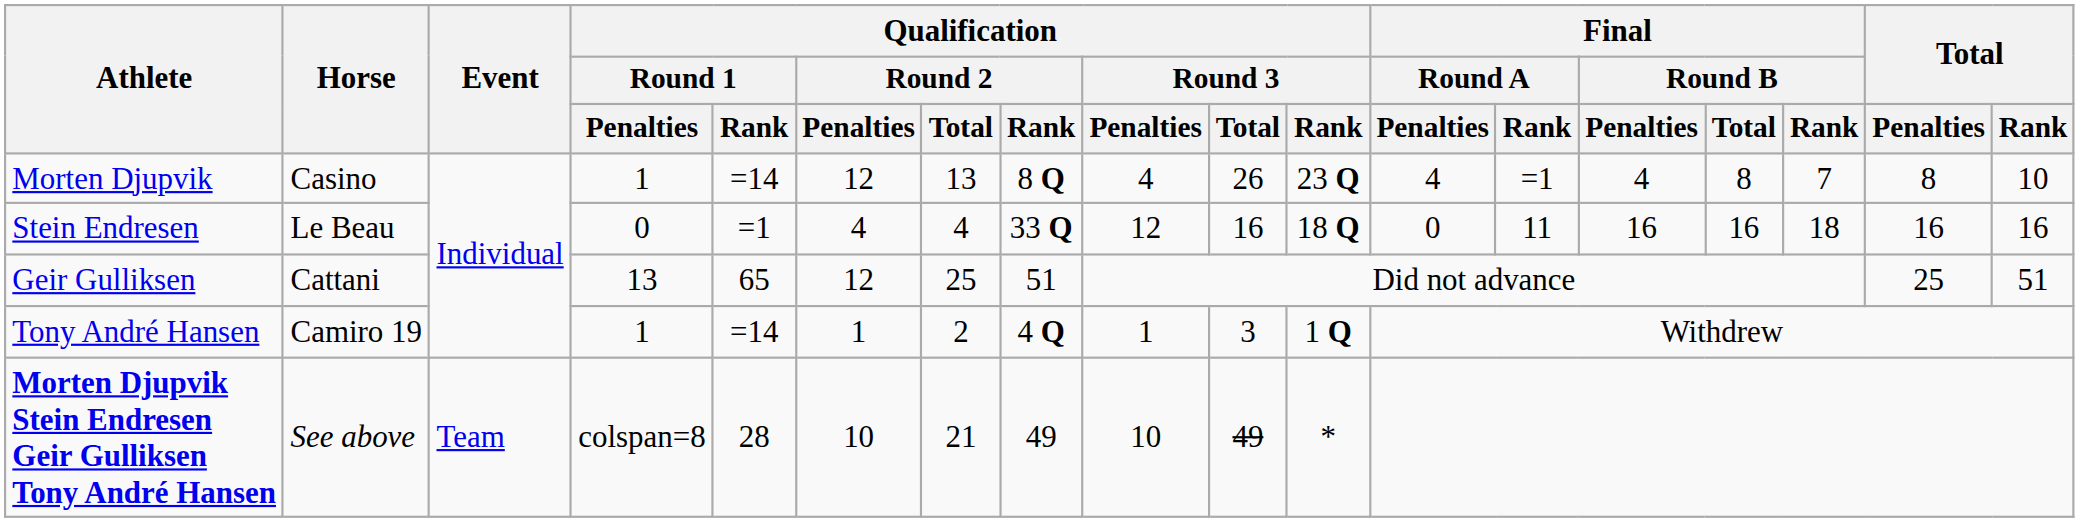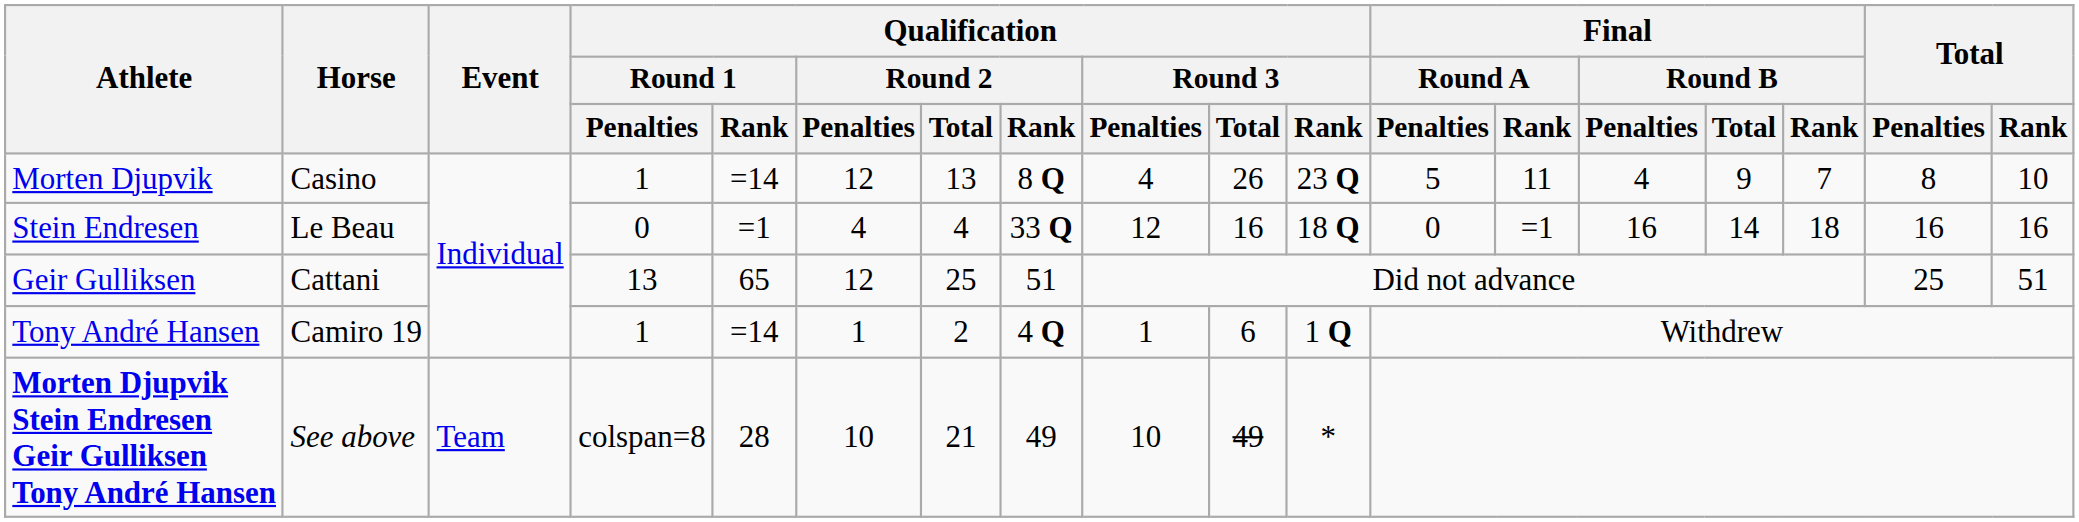(1433, 178) 4 -> (1433, 178) 5
(1537, 178) =1 -> (1537, 178) 11
(1744, 178) 8 -> (1744, 178) 9
(1537, 229) 11 -> (1537, 229) =1
(1744, 229) 16 -> (1744, 229) 14
(1248, 331) 3 -> (1248, 331) 6
